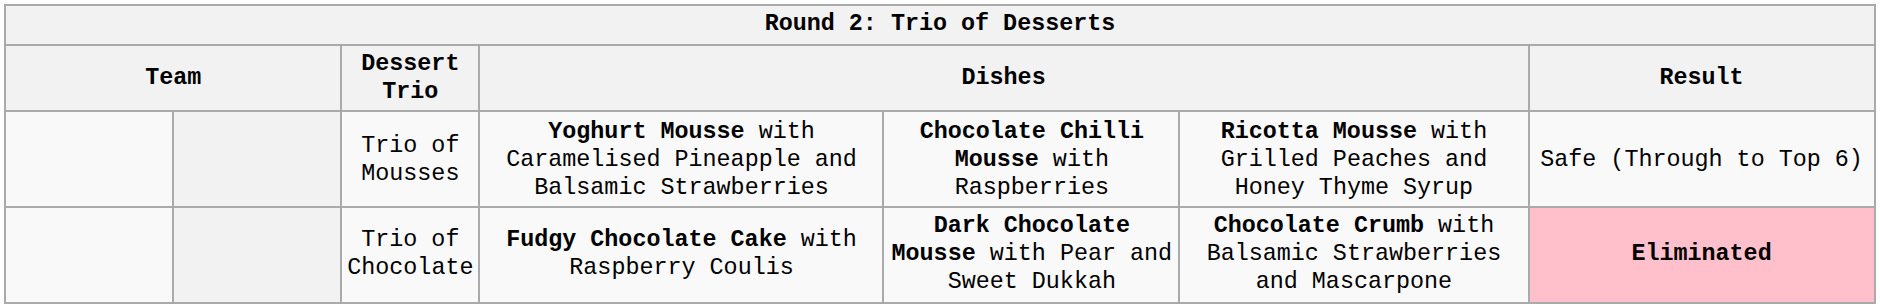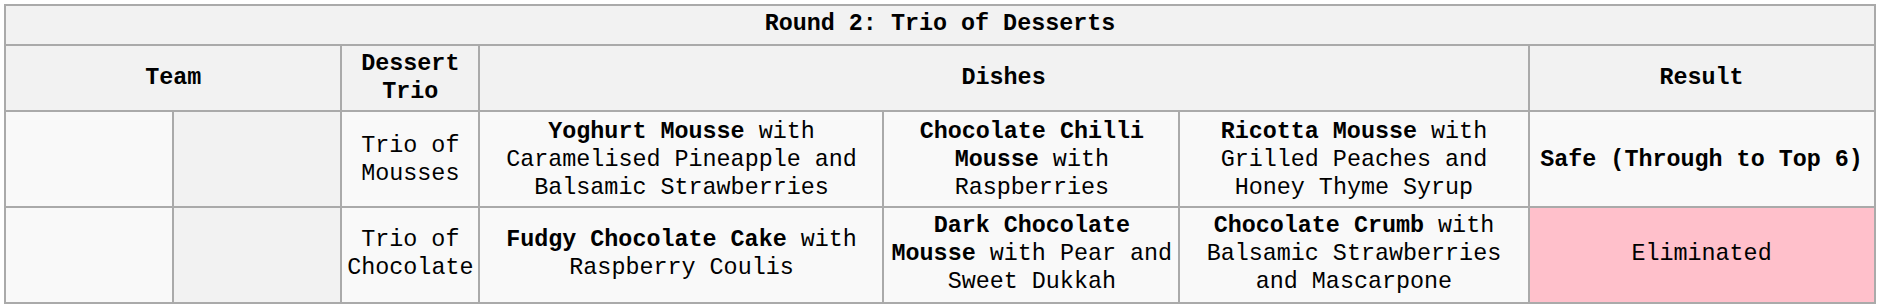(1702, 159) normal -> (1702, 159) bold
(1702, 254) bold -> (1702, 254) normal
